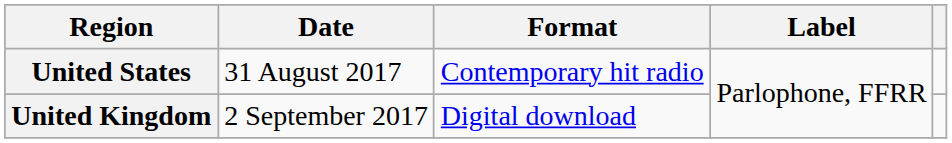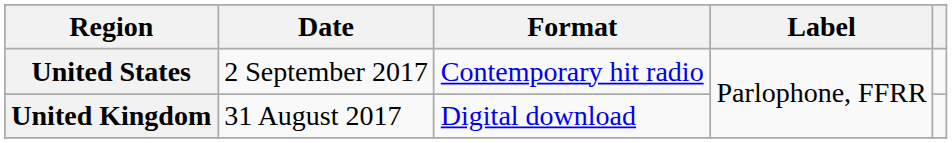(313, 71) 31 August 2017 -> (326, 71) 2 September 2017
(326, 115) 2 September 2017 -> (313, 115) 31 August 2017
